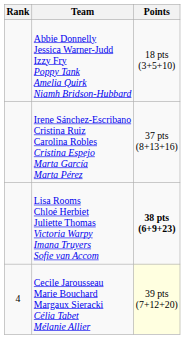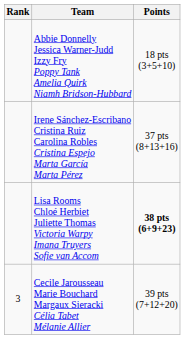(18, 299) 4 -> (18, 299) 3
(157, 299) lightyellow background -> (157, 299) no background
